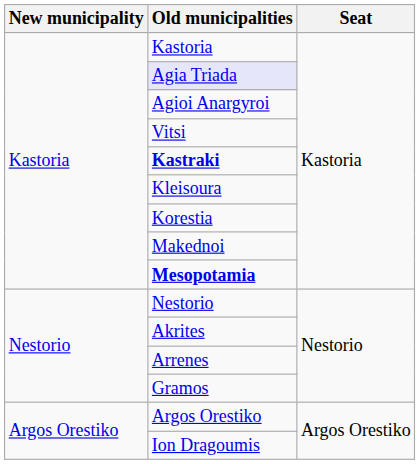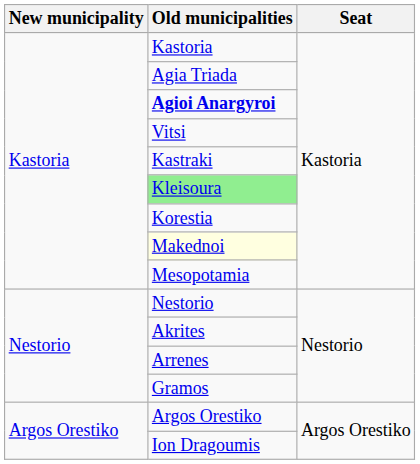(194, 75) lavender background -> (194, 75) no background
(211, 103) normal -> (214, 103) bold
(186, 160) bold -> (182, 160) normal
(187, 189) no background -> (187, 189) lightgreen background
(188, 246) no background -> (188, 246) lightyellow background
(204, 274) bold -> (201, 274) normal
